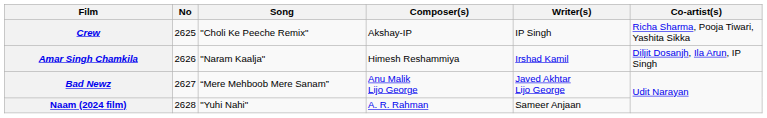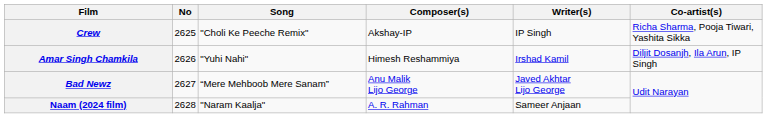(233, 58) "Naram Kaalja" -> (224, 58) "Yuhi Nahi"
(224, 105) "Yuhi Nahi" -> (233, 105) "Naram Kaalja"
